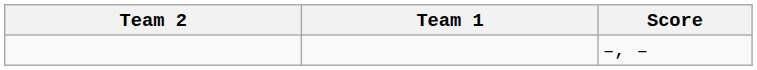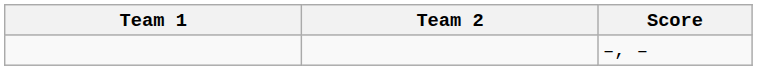columns swapped: (450, 20) <-> (153, 20)
